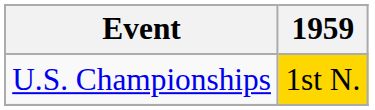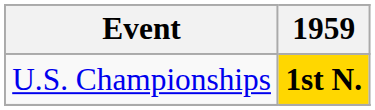(323, 79) normal -> (324, 79) bold
